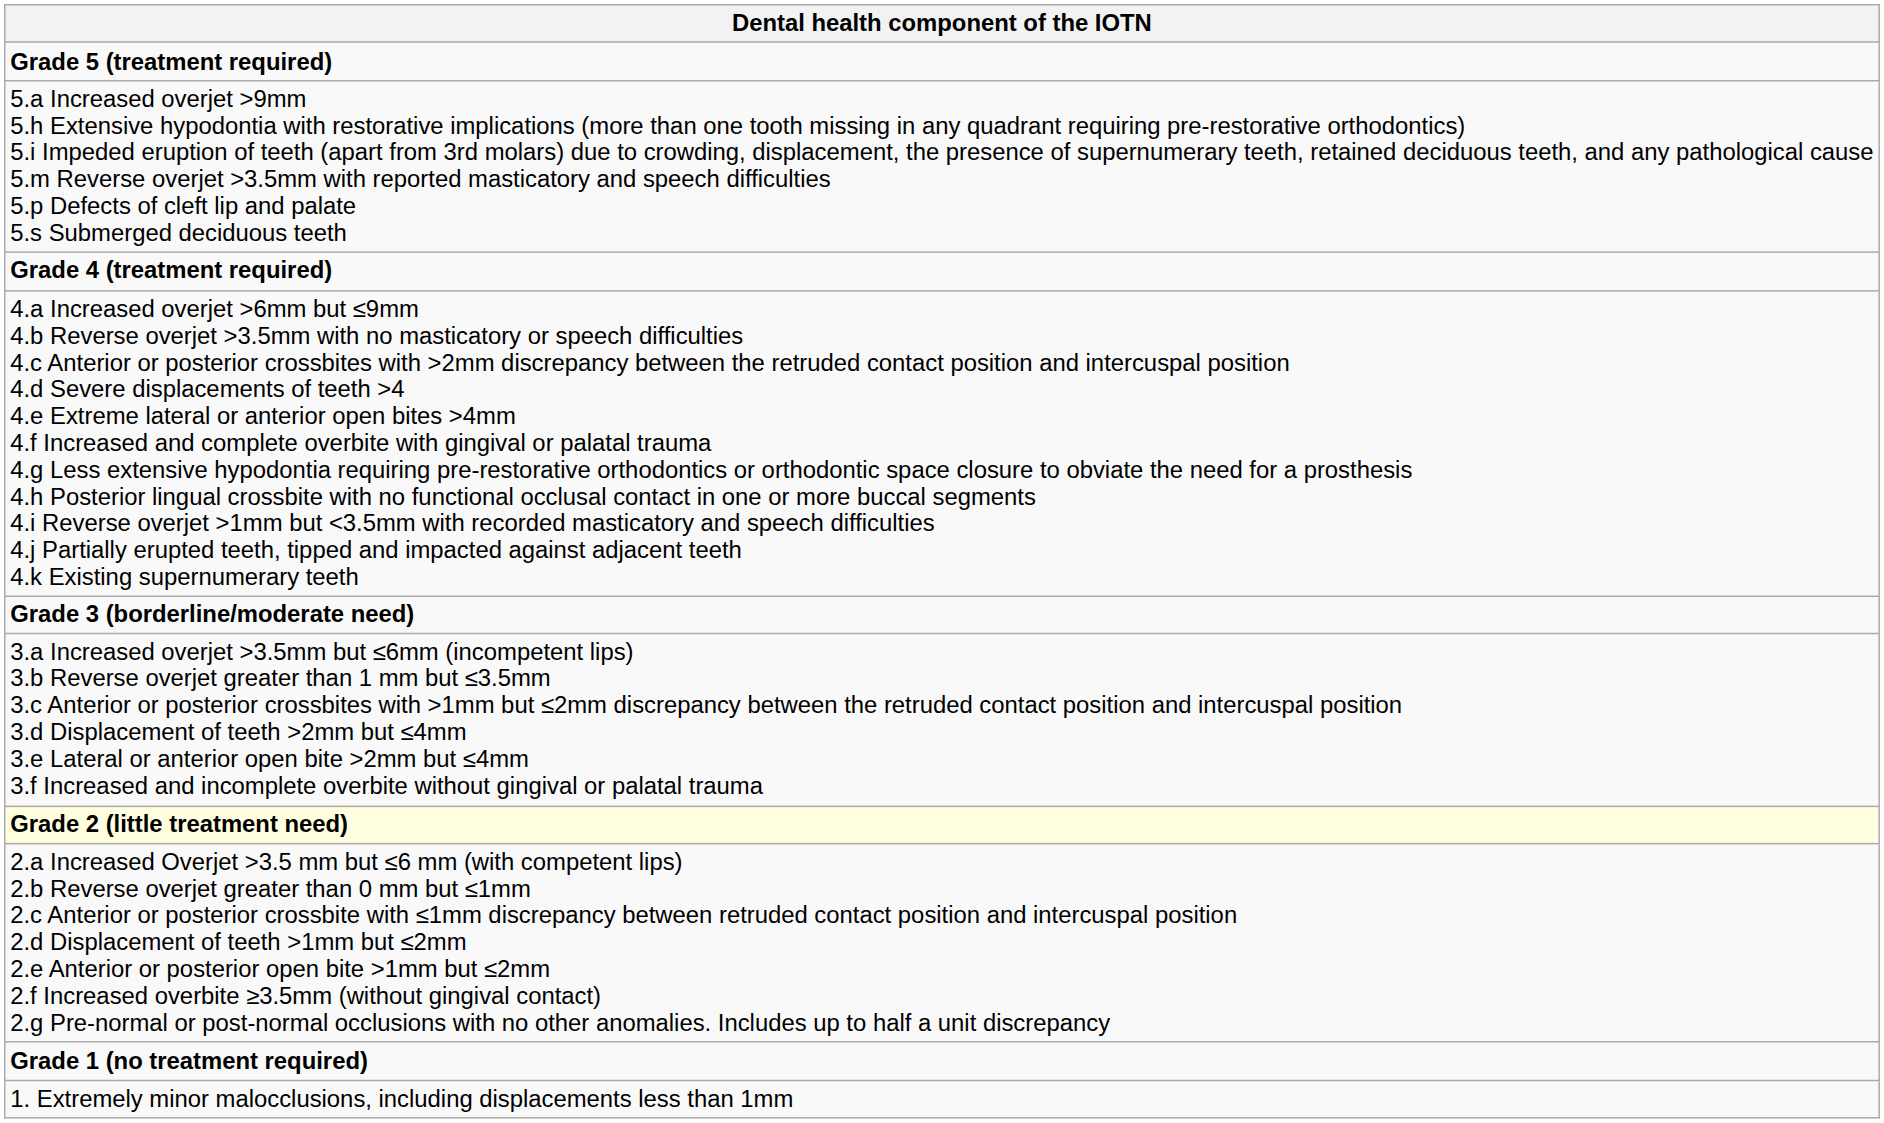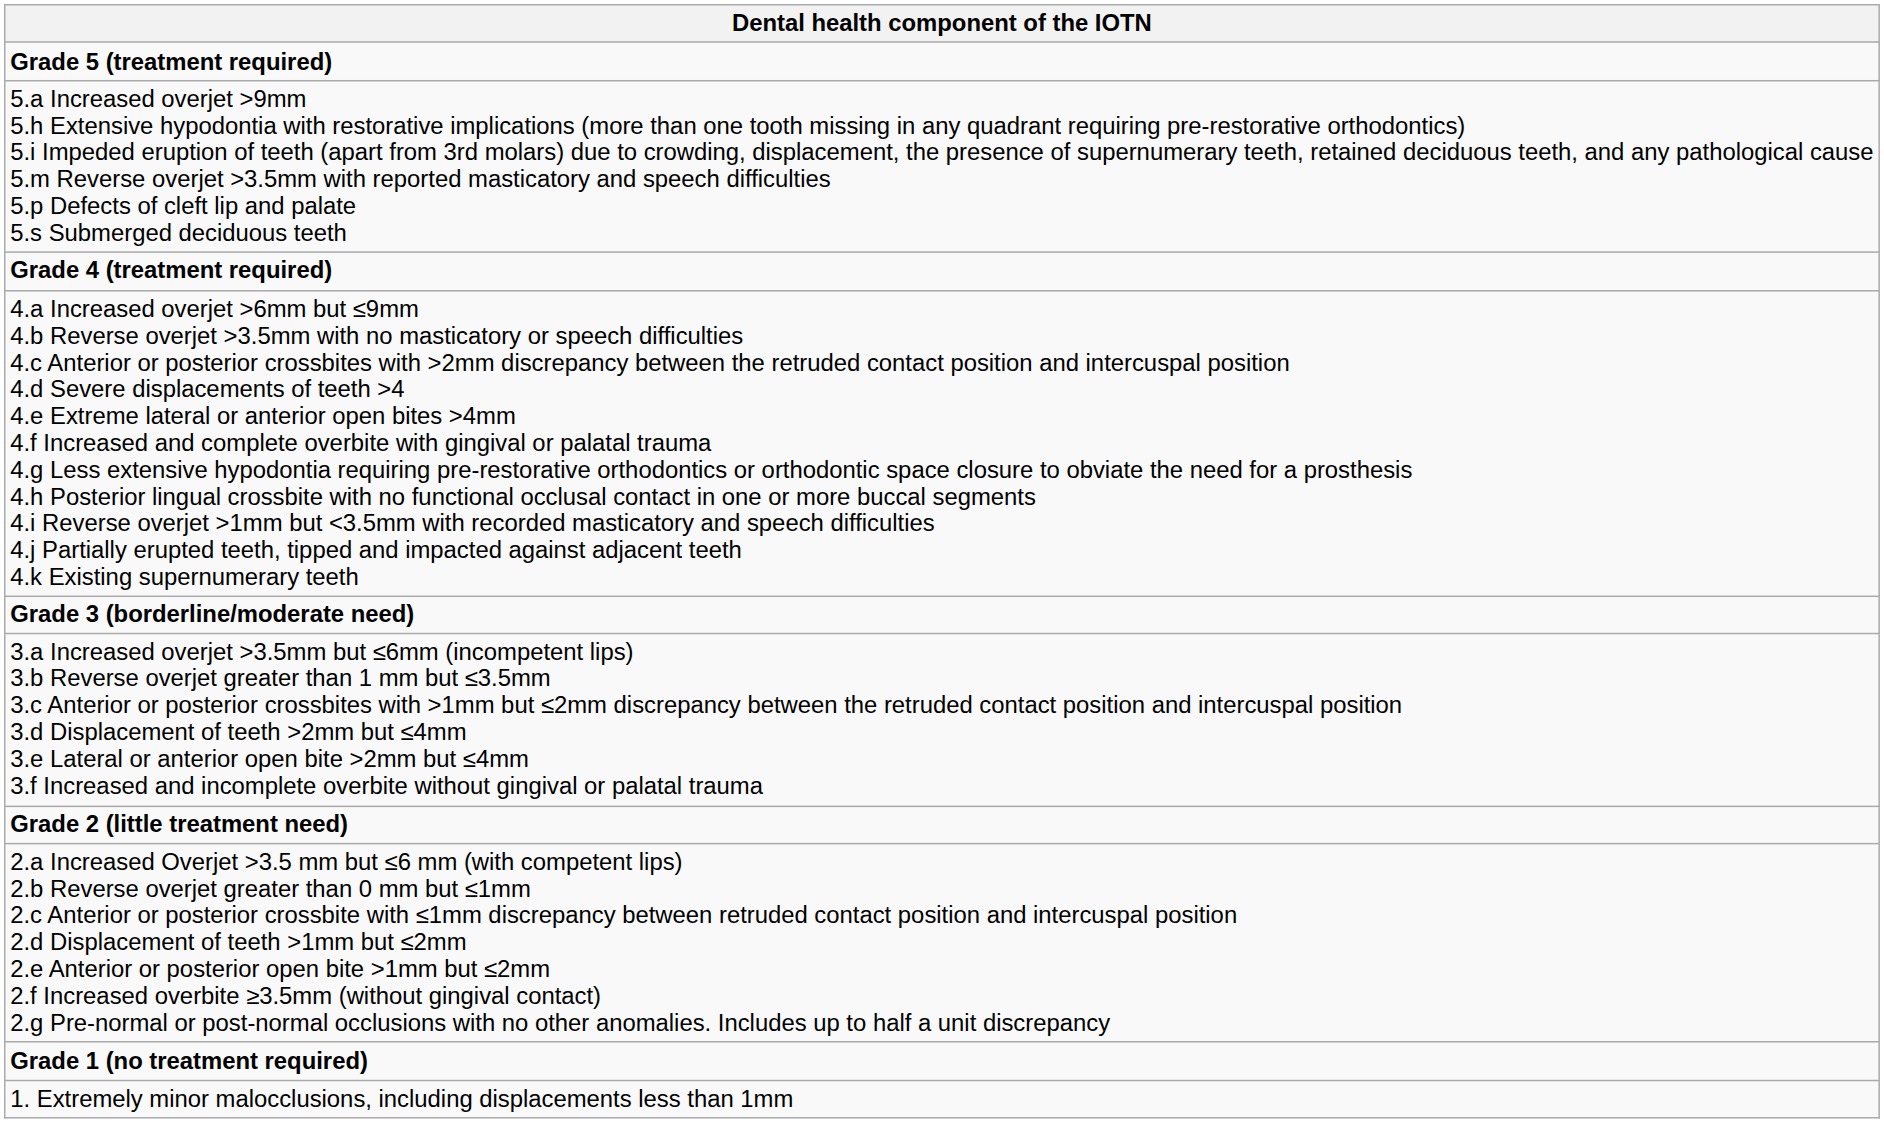(179, 824) lightyellow background -> (179, 824) no background
